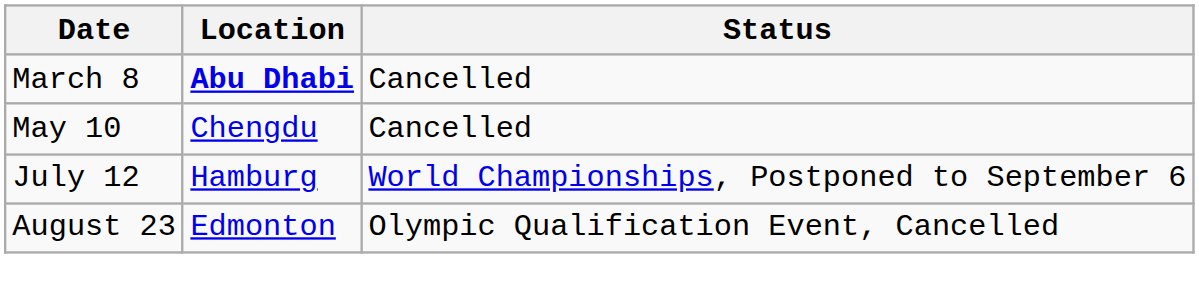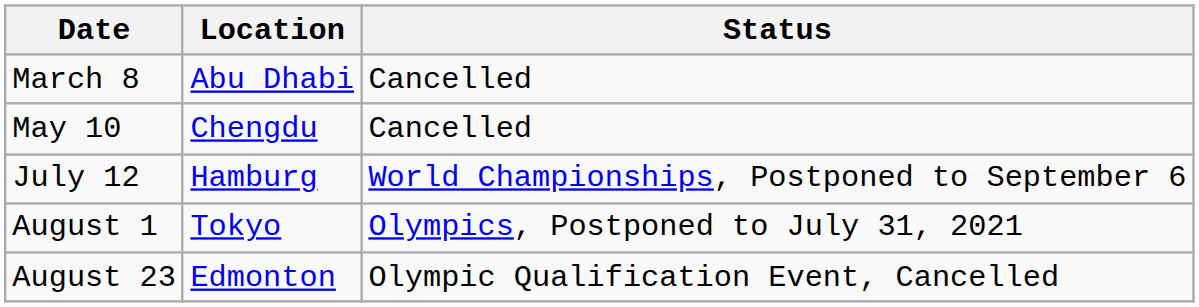(272, 80) bold -> (272, 80) normal
+ row: (85, 228)
